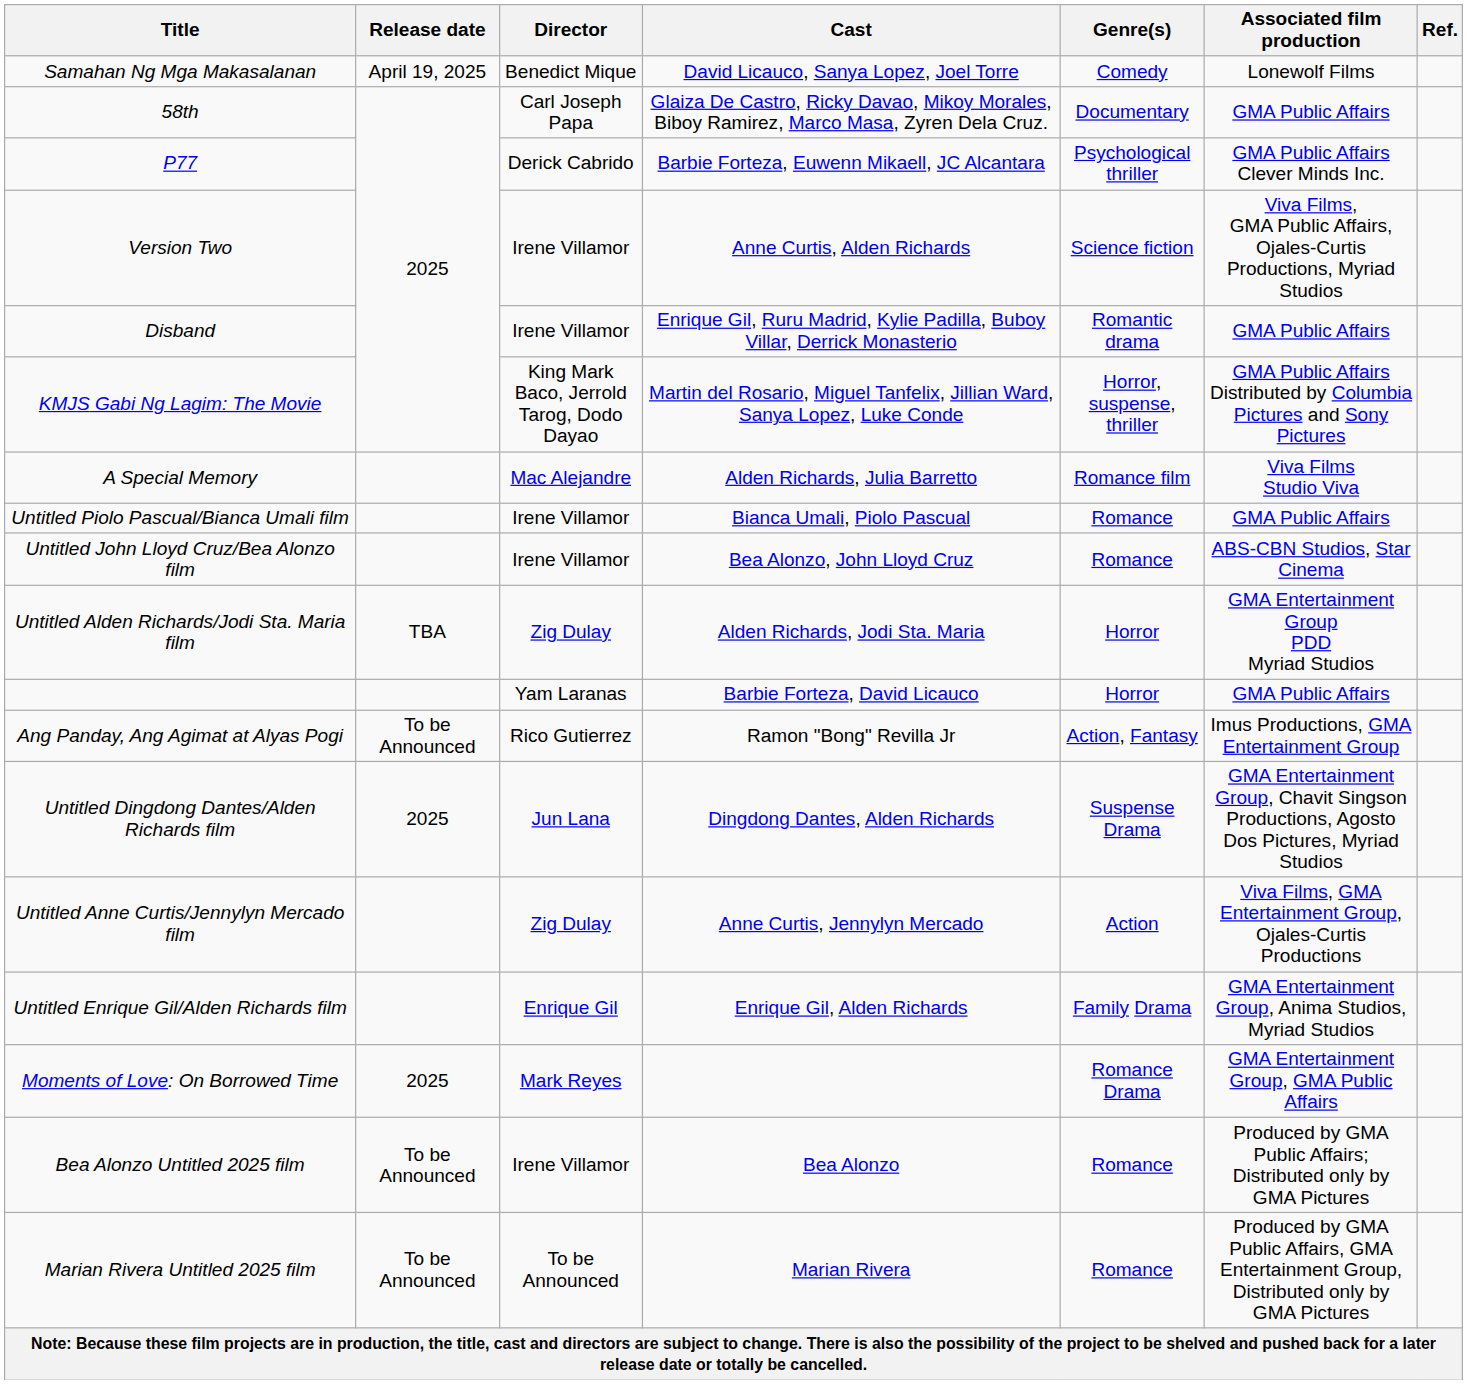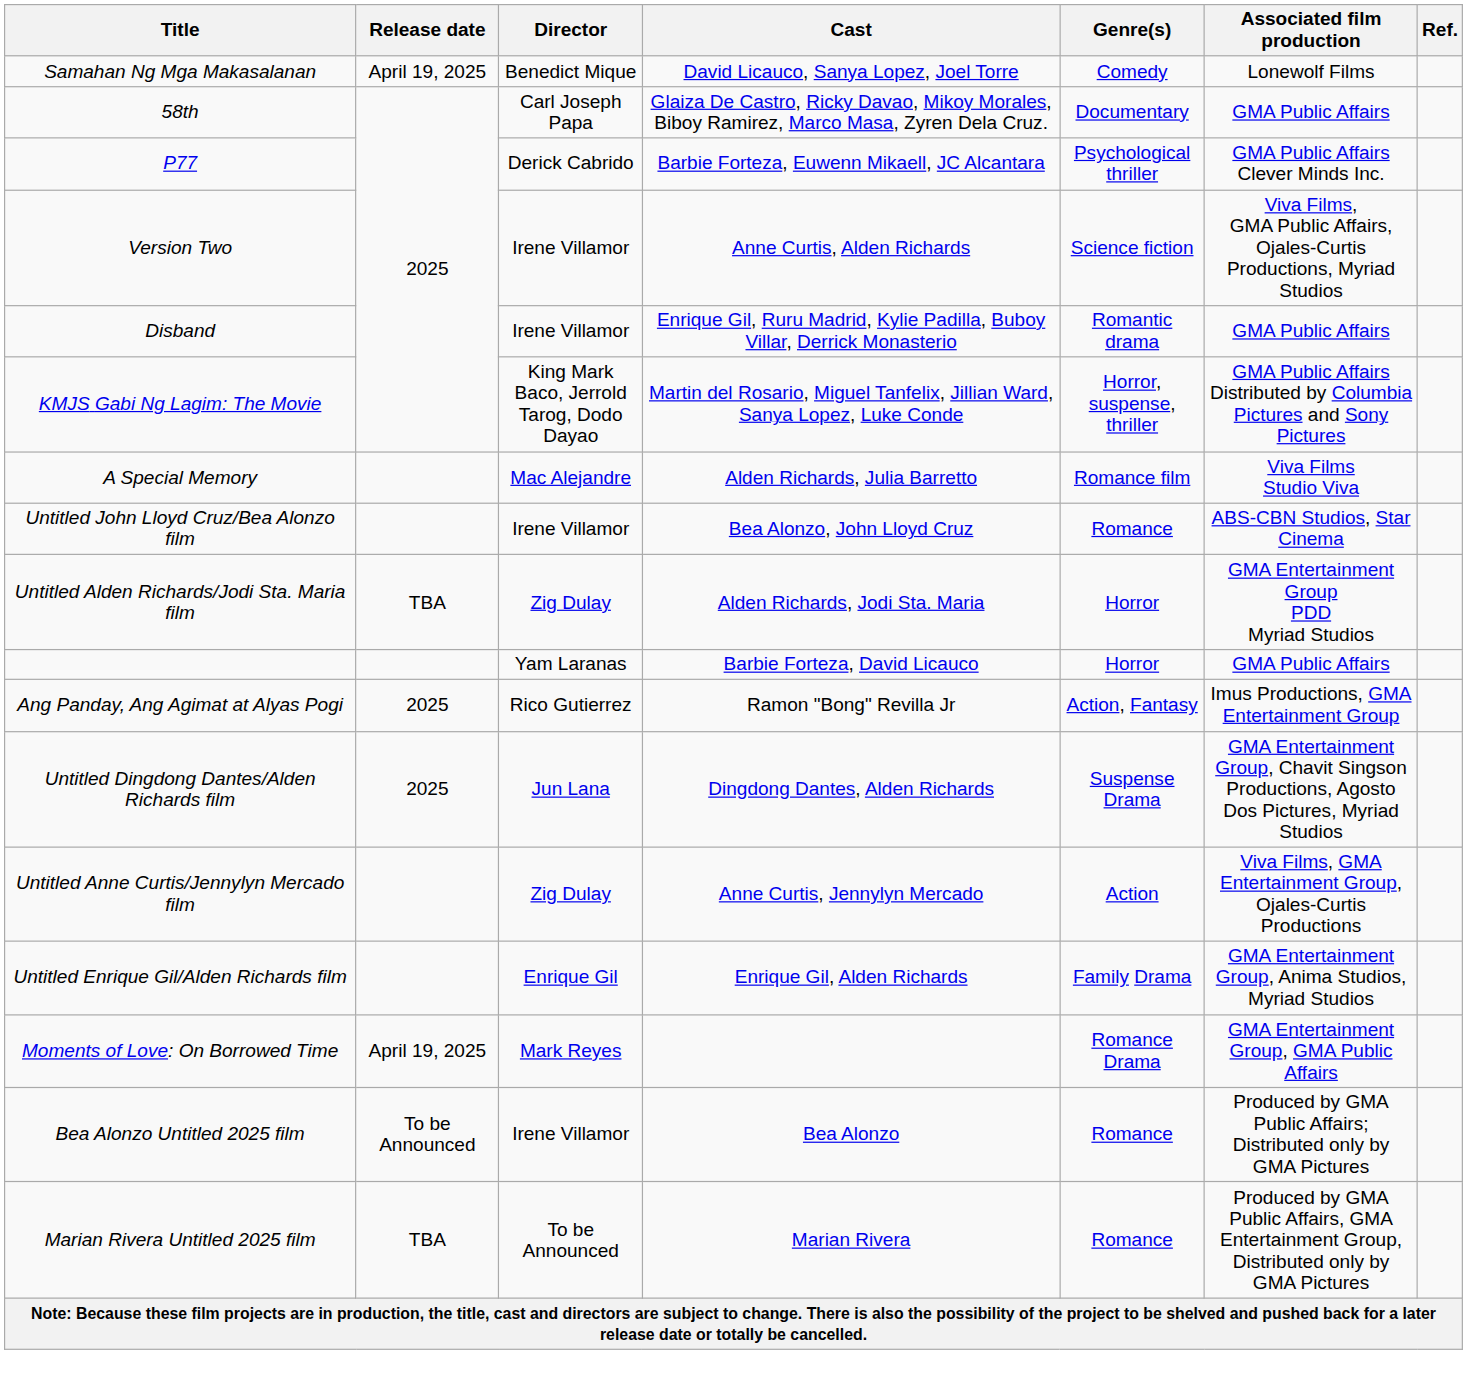- row: (180, 518)
(427, 735) To be Announced -> (427, 705) 2025
(427, 1081) 2025 -> (427, 1050) April 19, 2025
(427, 1269) To be Announced -> (427, 1239) TBA
